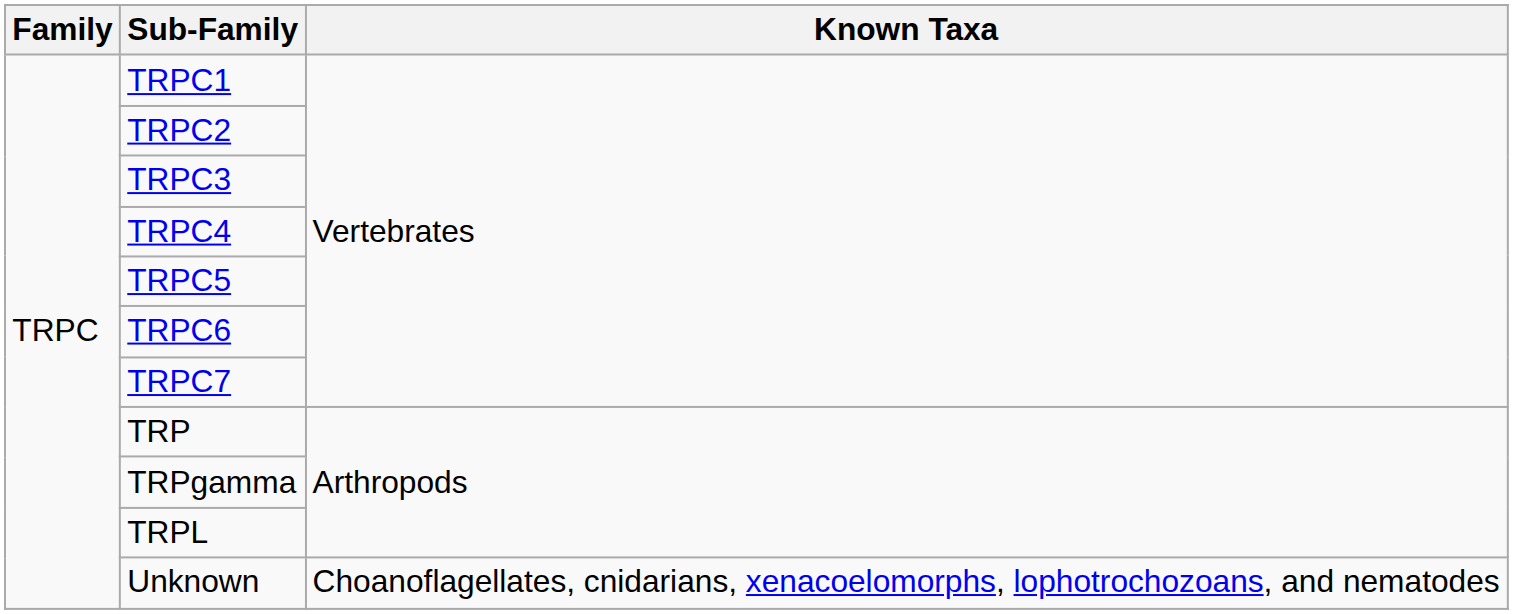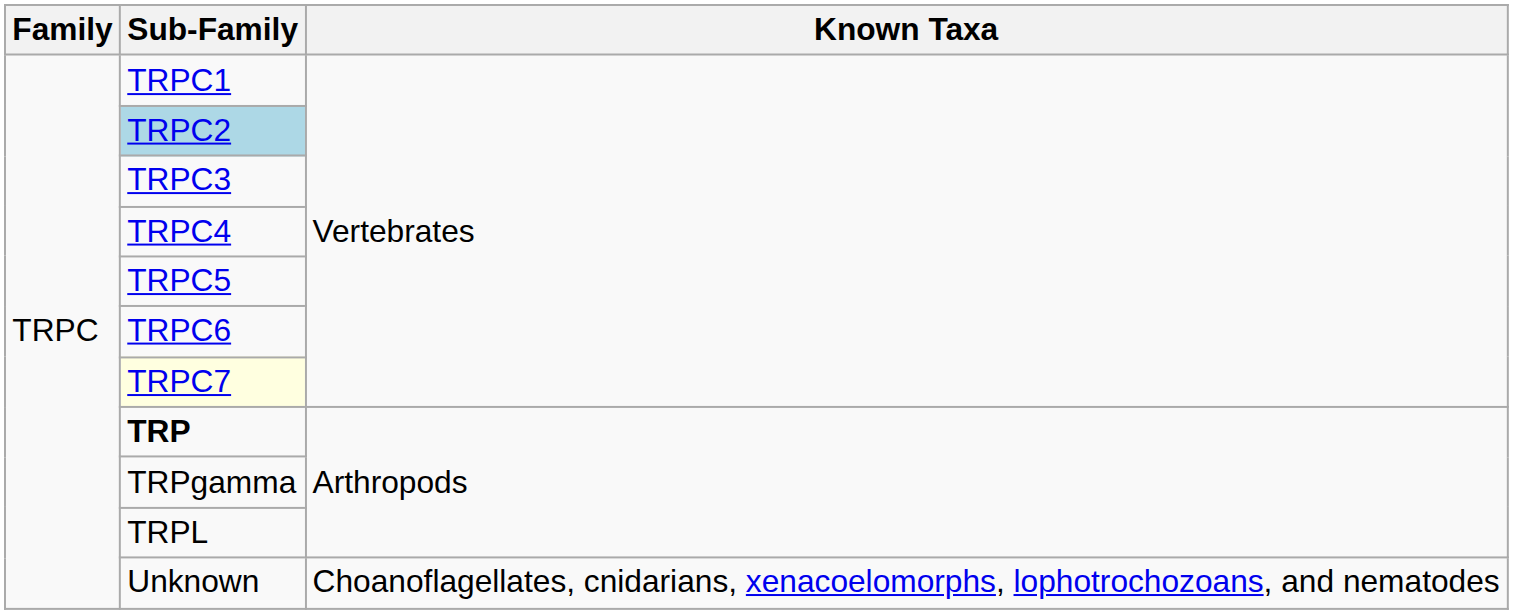(179, 130) no background -> (179, 130) lightblue background
(179, 381) no background -> (179, 381) lightyellow background
(159, 431) normal -> (159, 431) bold
